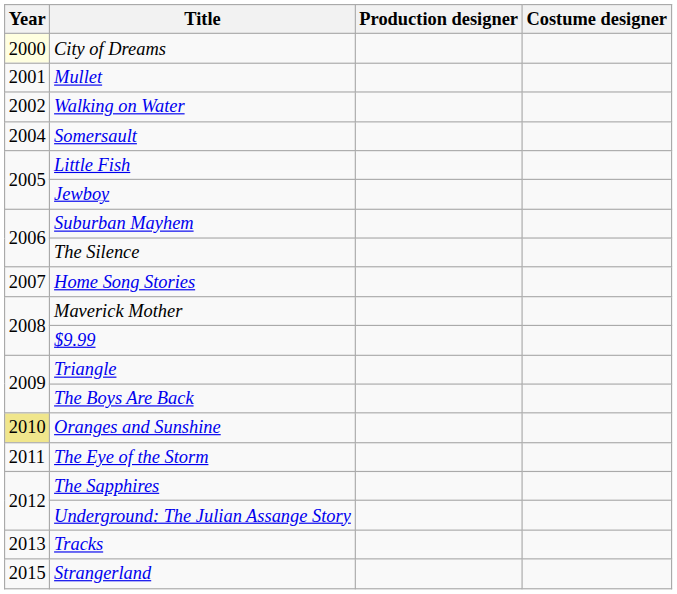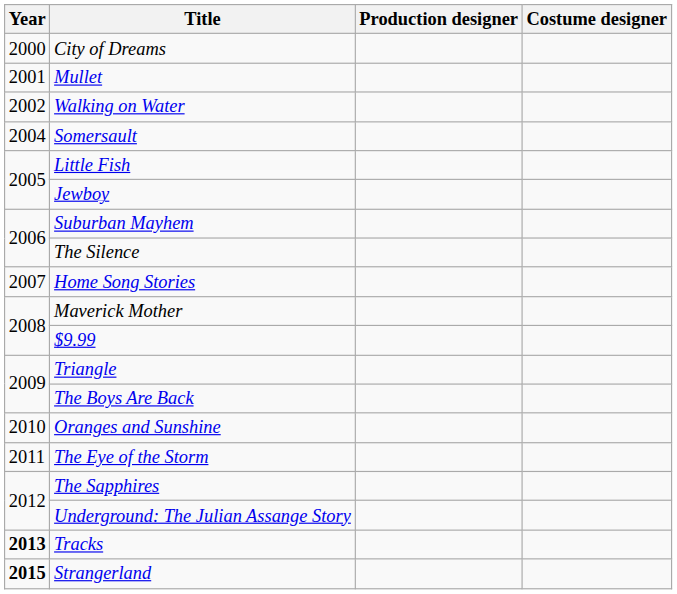(27, 48) lightyellow background -> (27, 48) no background
(27, 427) khaki background -> (27, 427) no background
(27, 544) normal -> (27, 544) bold
(27, 573) normal -> (27, 573) bold
